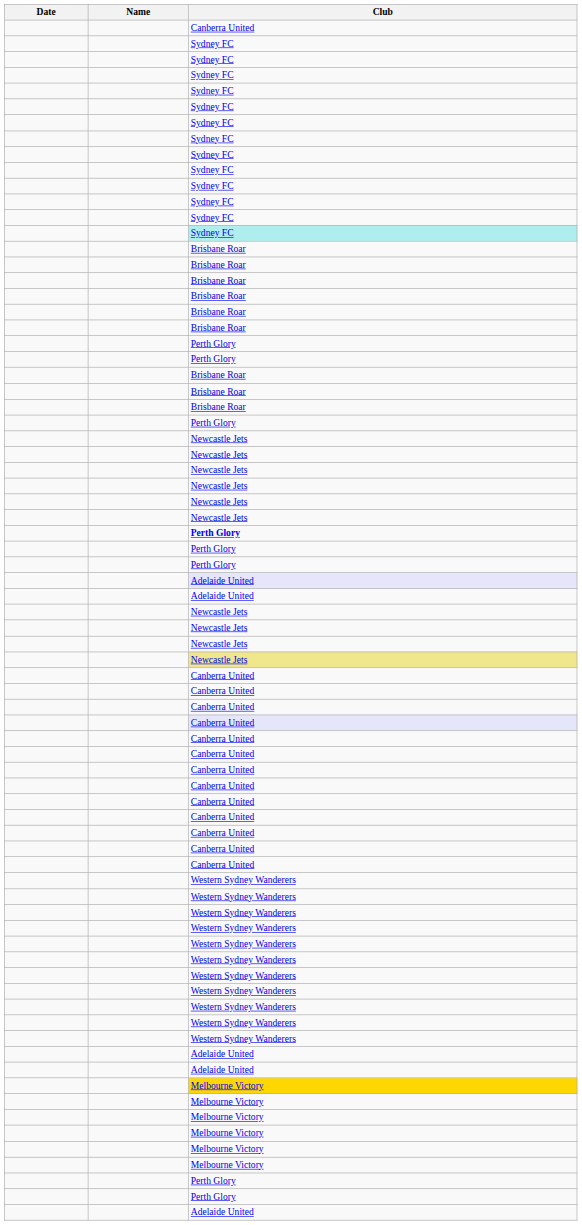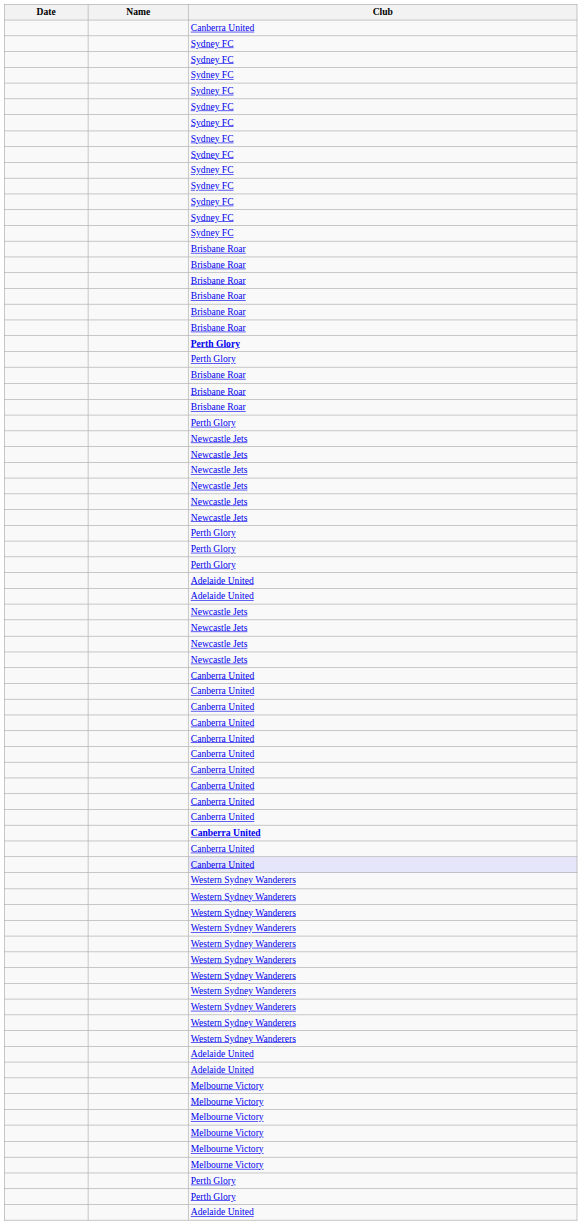(212, 233) paleturquoise background -> (212, 233) no background
(213, 344) normal -> (215, 344) bold
(215, 533) bold -> (213, 533) normal
(222, 580) lavender background -> (222, 580) no background
(219, 659) khaki background -> (219, 659) no background
(223, 723) lavender background -> (223, 723) no background
(223, 833) normal -> (226, 833) bold
(223, 865) no background -> (223, 865) lavender background
(227, 1086) gold background -> (227, 1086) no background
